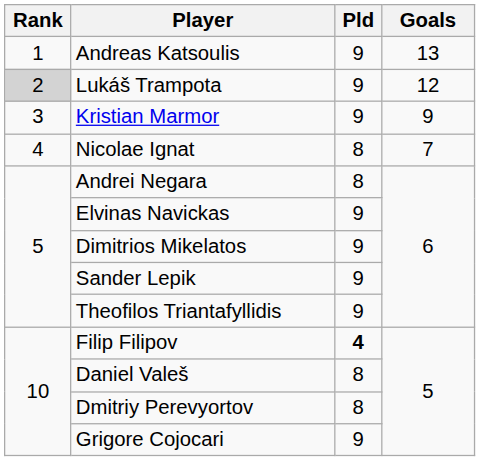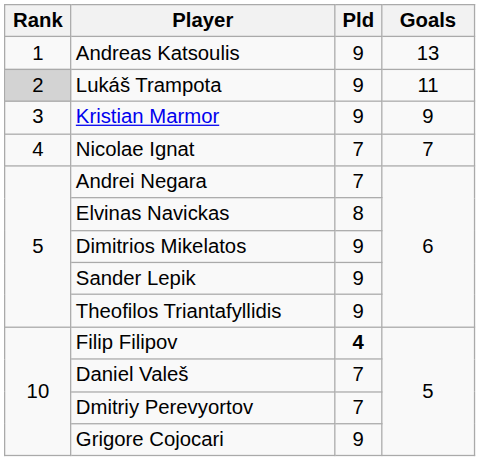(428, 85) 12 -> (428, 85) 11
(358, 149) 8 -> (358, 149) 7
(358, 181) 8 -> (358, 181) 7
(358, 213) 9 -> (358, 213) 8
(358, 375) 8 -> (358, 375) 7
(358, 407) 8 -> (358, 407) 7
